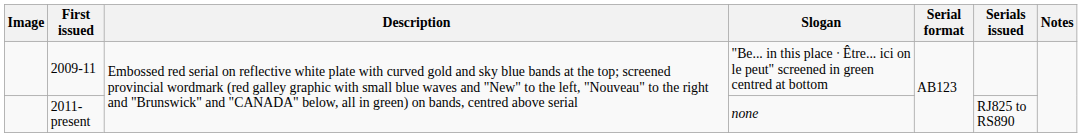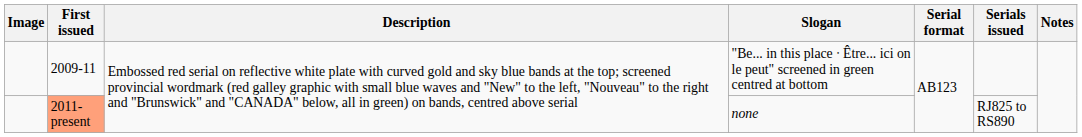(70, 114) no background -> (70, 114) lightsalmon background
